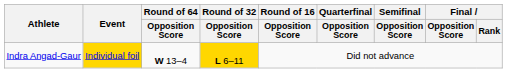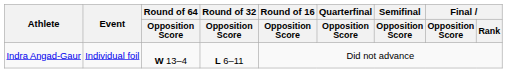(112, 56) gold background -> (112, 56) no background
(229, 61) gold background -> (229, 61) no background
